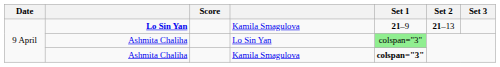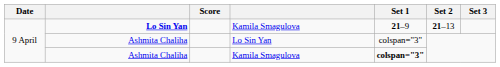(400, 41) lightgreen background -> (400, 41) no background
